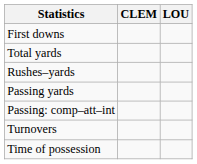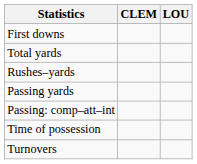rows swapped: (32, 130) <-> (54, 149)
